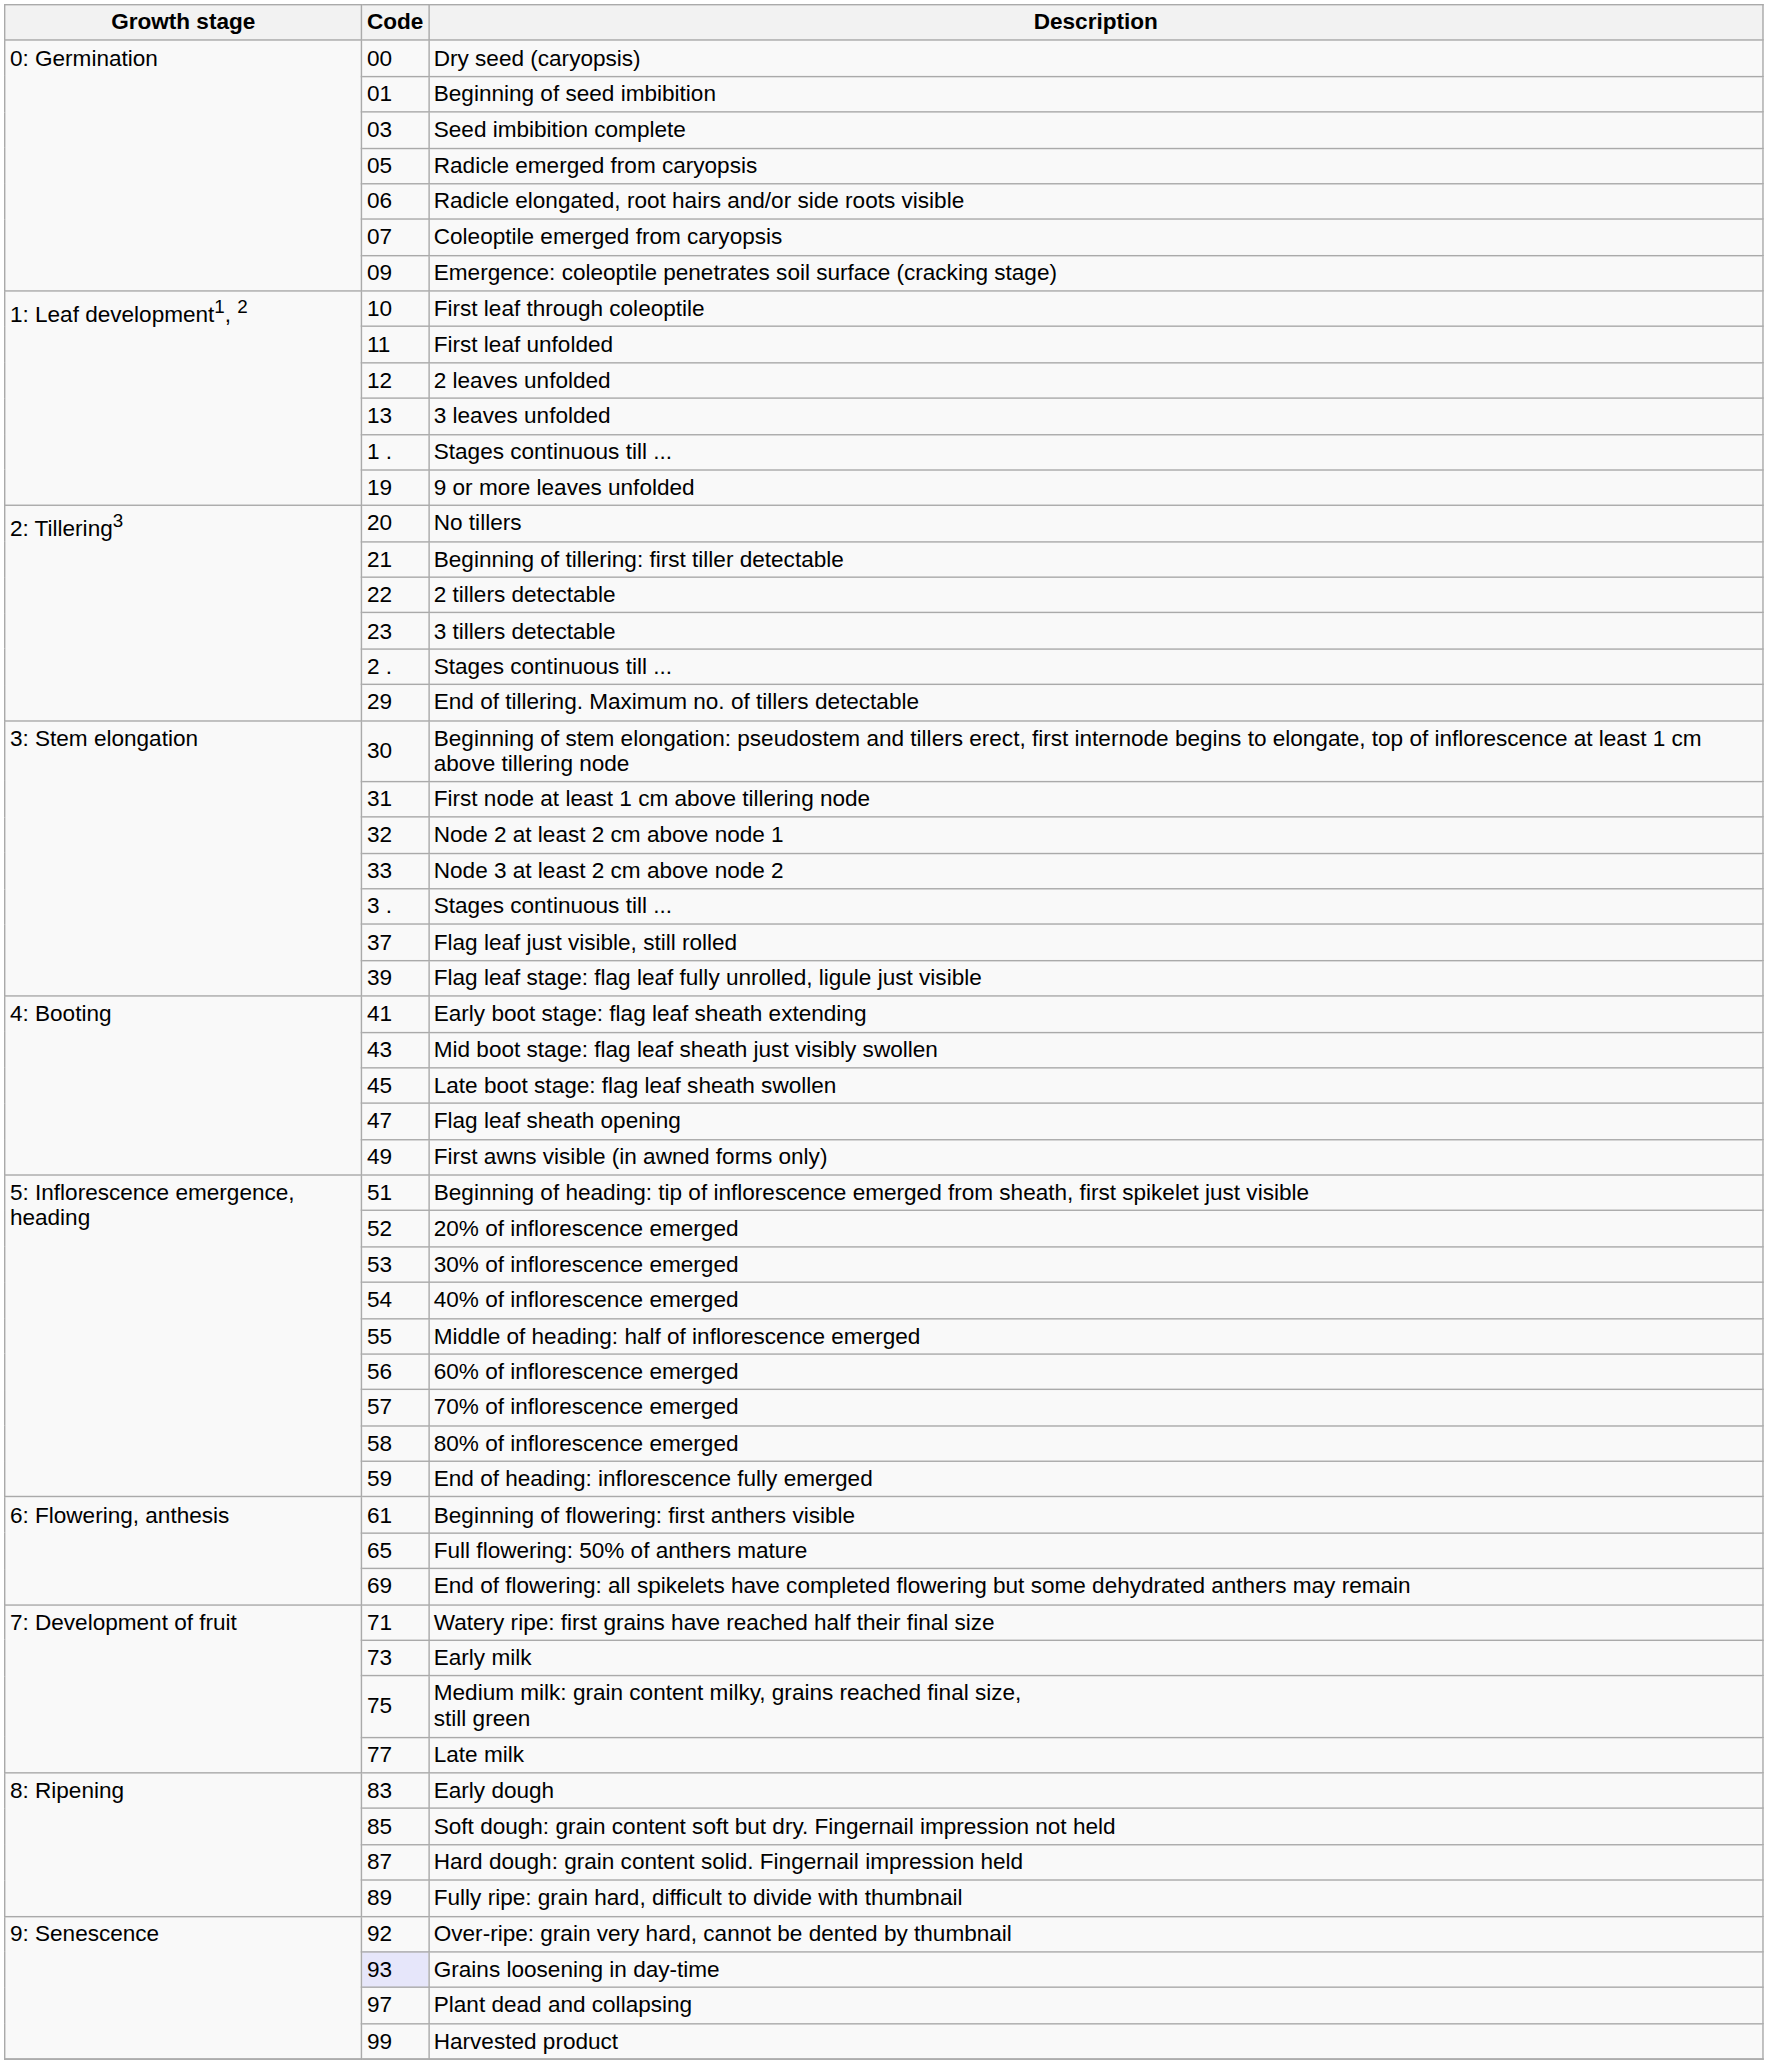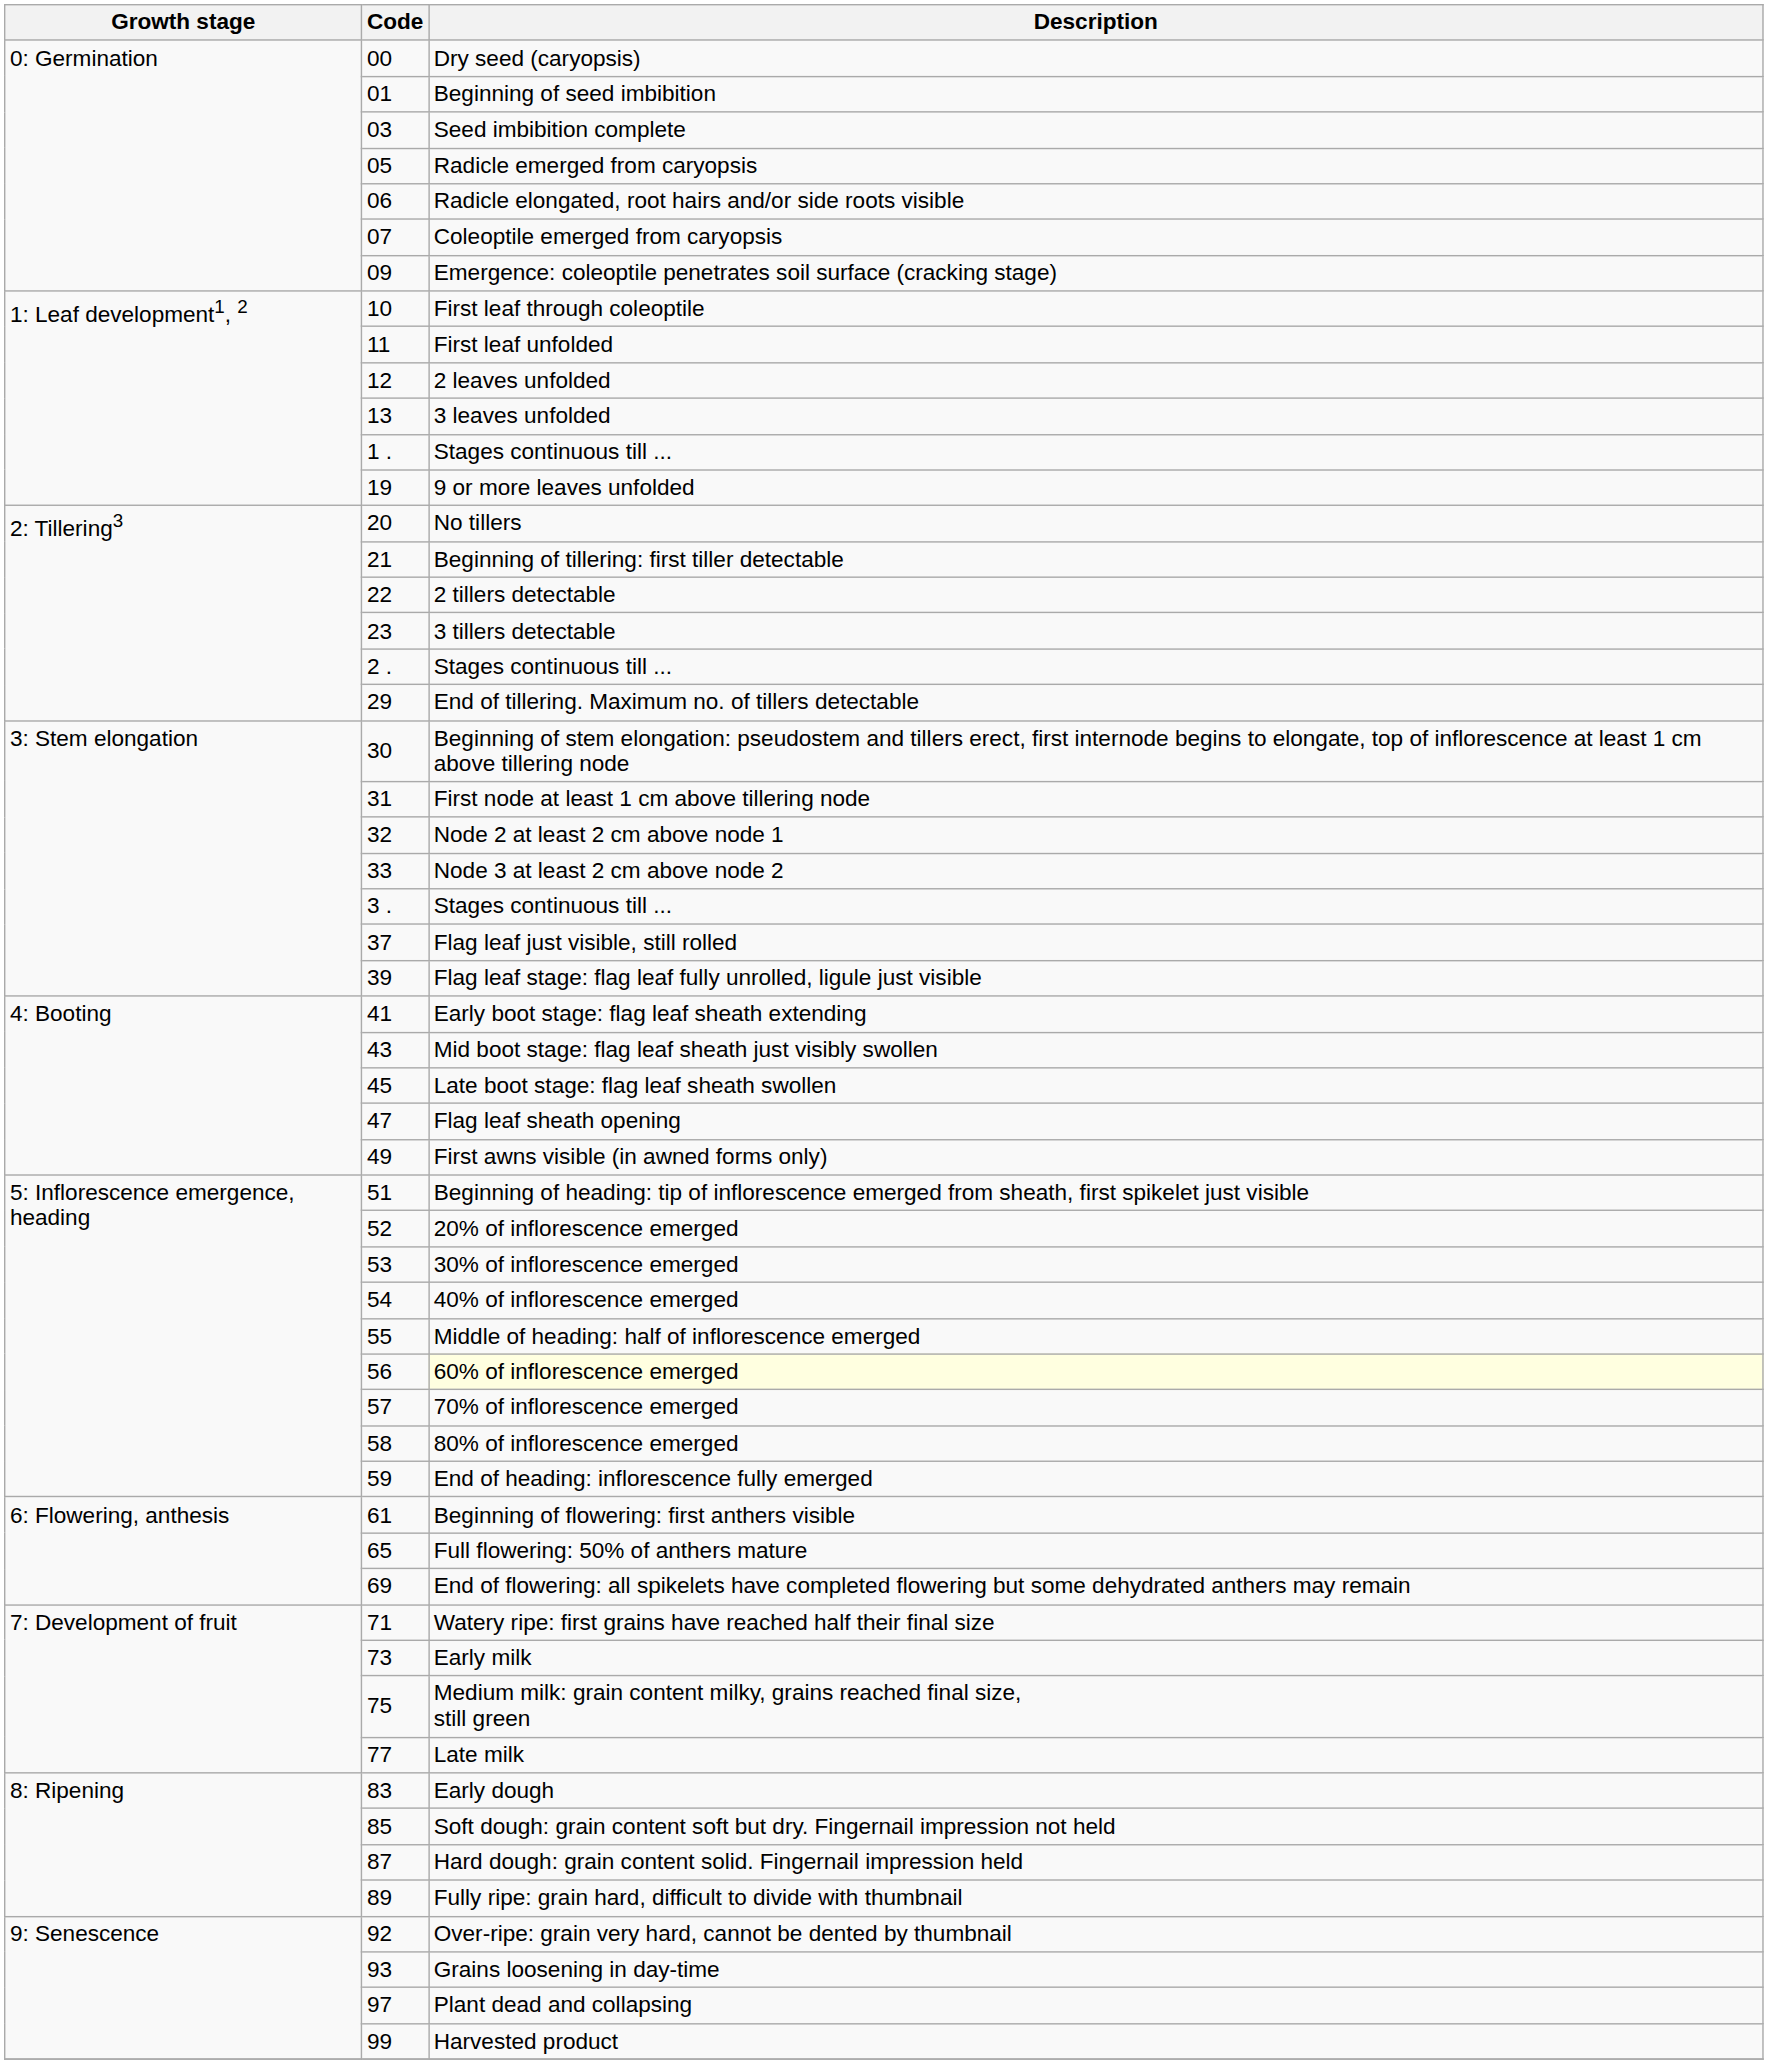(586, 1371) no background -> (586, 1371) lightyellow background
(379, 1969) lavender background -> (379, 1969) no background
